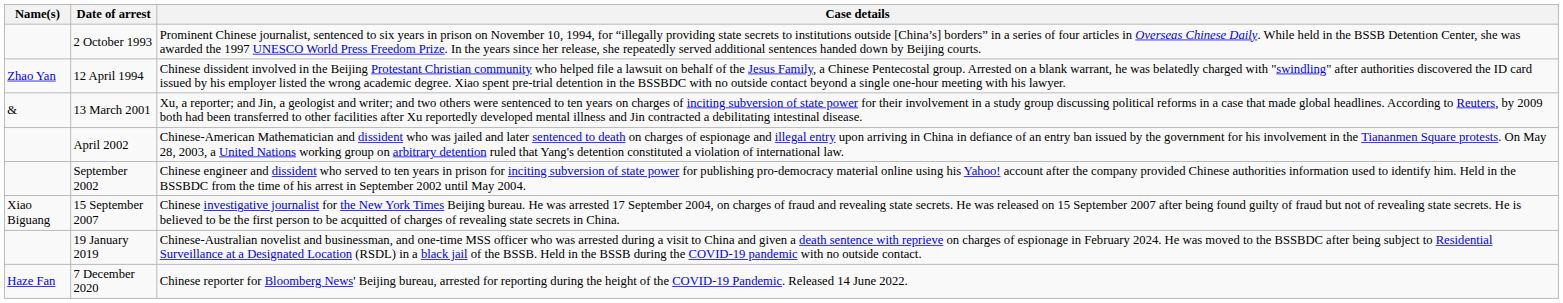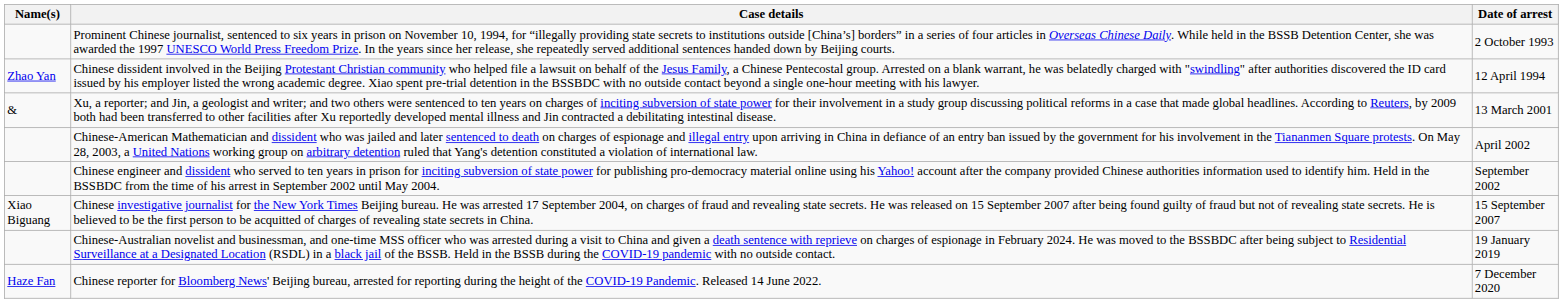columns swapped: (858, 14) <-> (114, 14)
